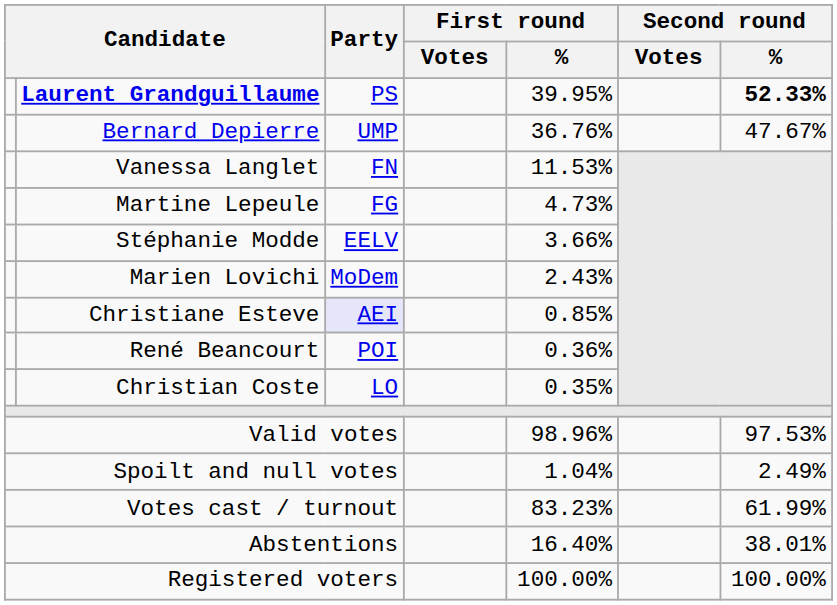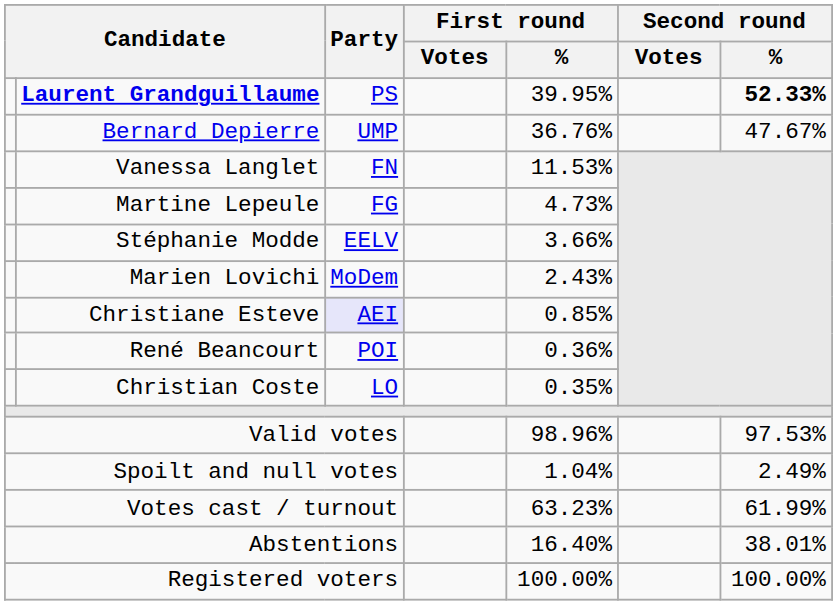(571, 509) 83.23% -> (571, 509) 63.23%
